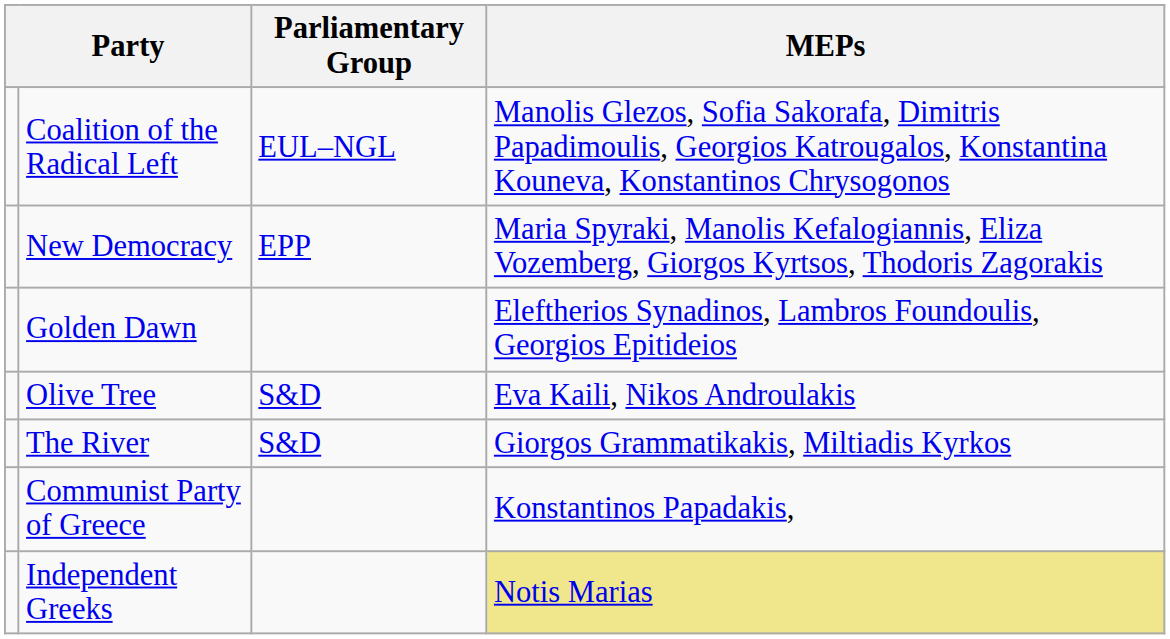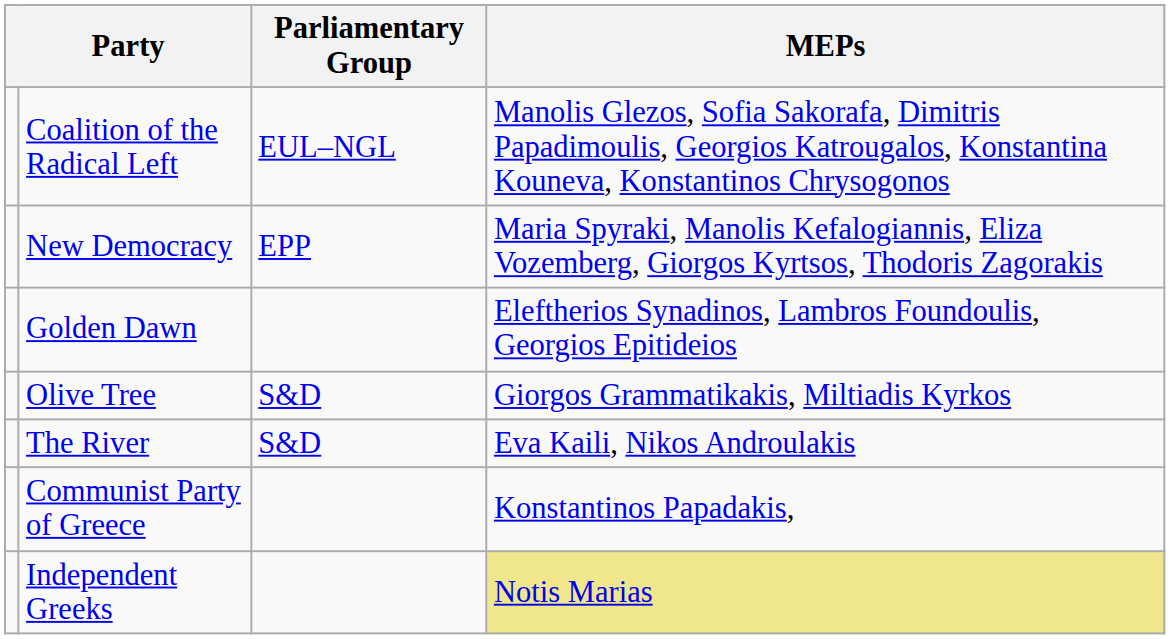(675, 394) Eva Kaili, Nikos Androulakis -> (753, 394) Giorgos Grammatikakis, Miltiadis Kyrkos
(753, 442) Giorgos Grammatikakis, Miltiadis Kyrkos -> (675, 442) Eva Kaili, Nikos Androulakis
